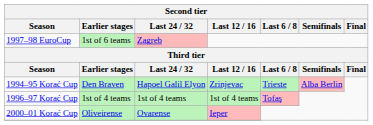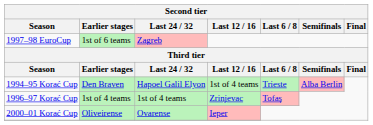(226, 84) Zrinjevac -> (234, 84) 1st of 4 teams
(234, 99) 1st of 4 teams -> (226, 99) Zrinjevac
